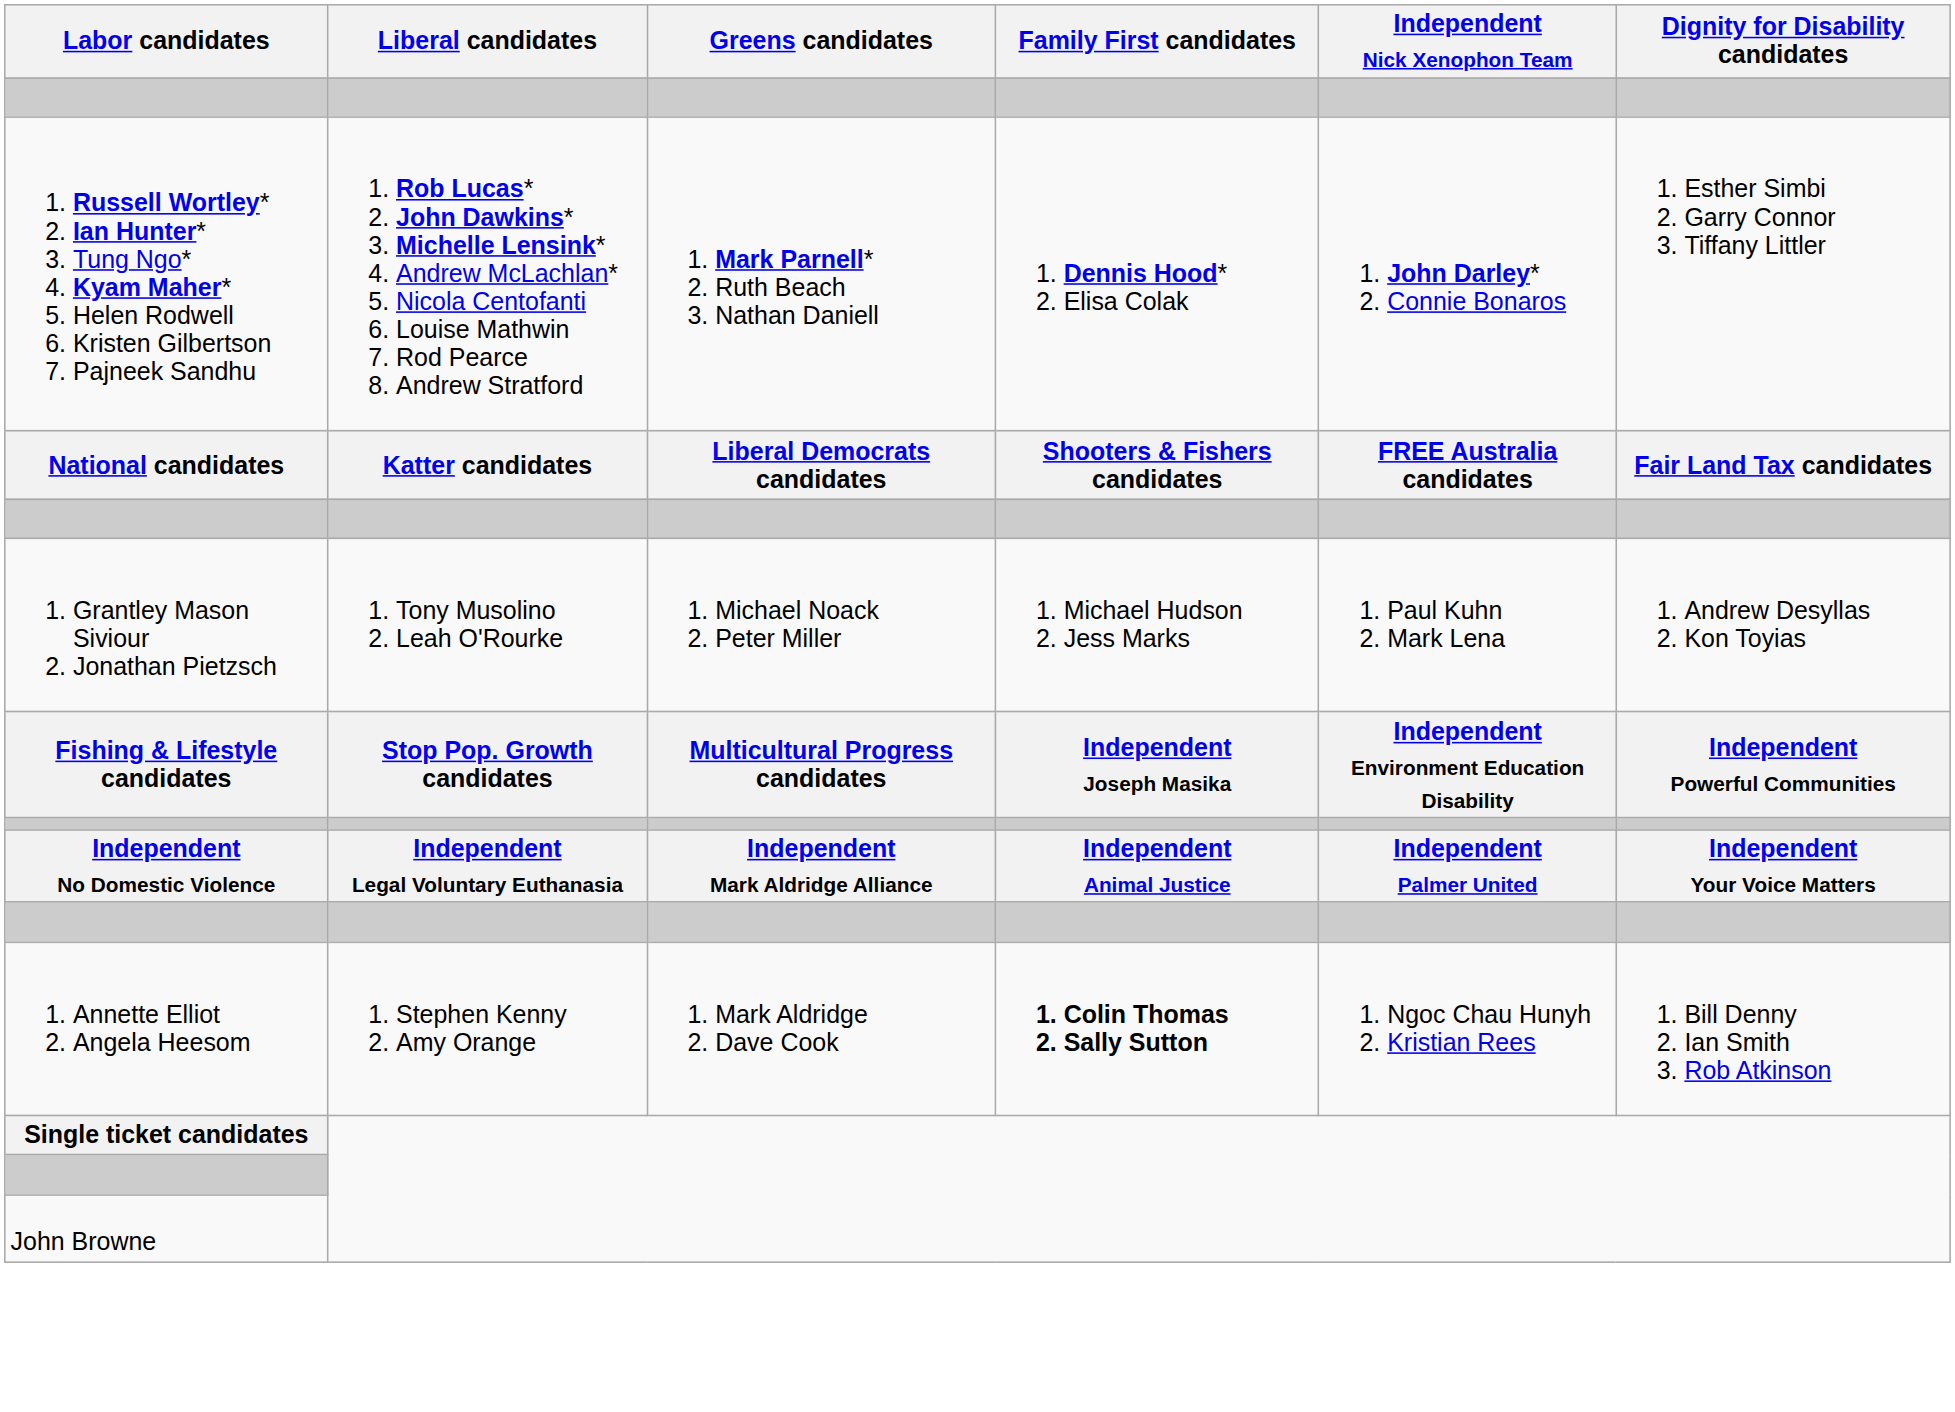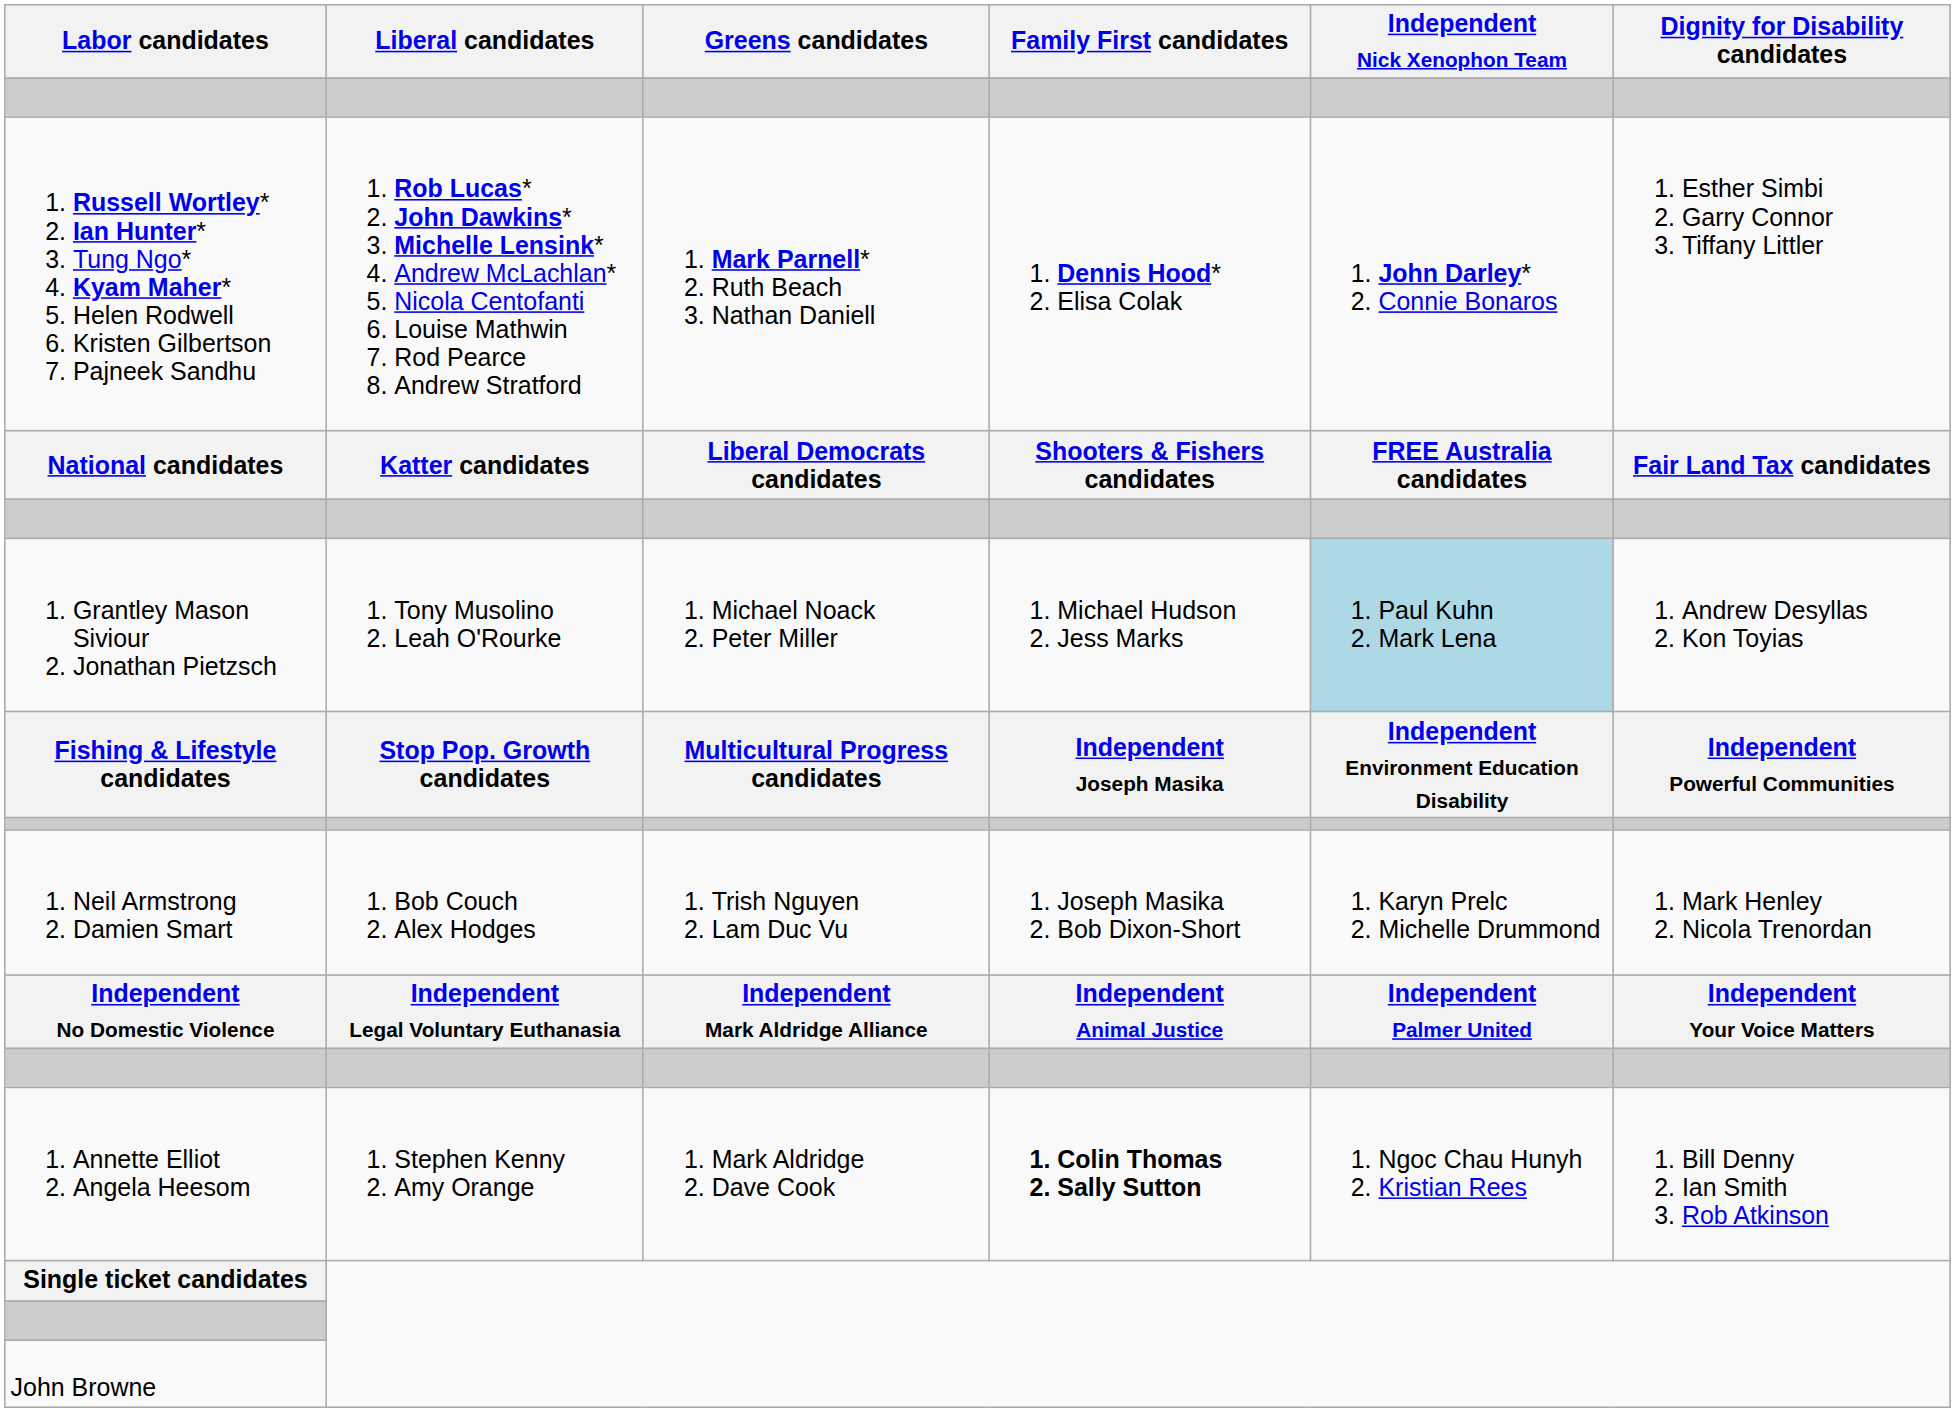(1468, 625) no background -> (1462, 625) lightblue background
+ row: (165, 916)
